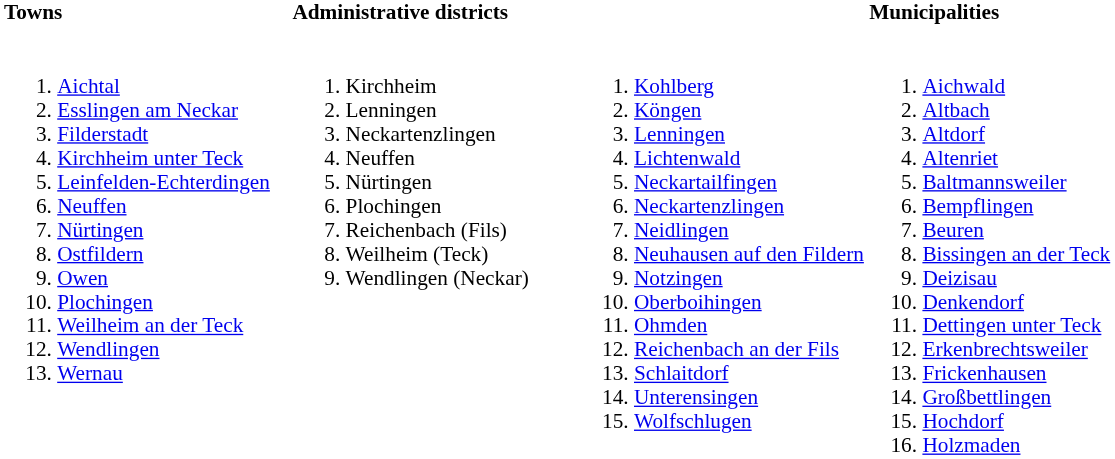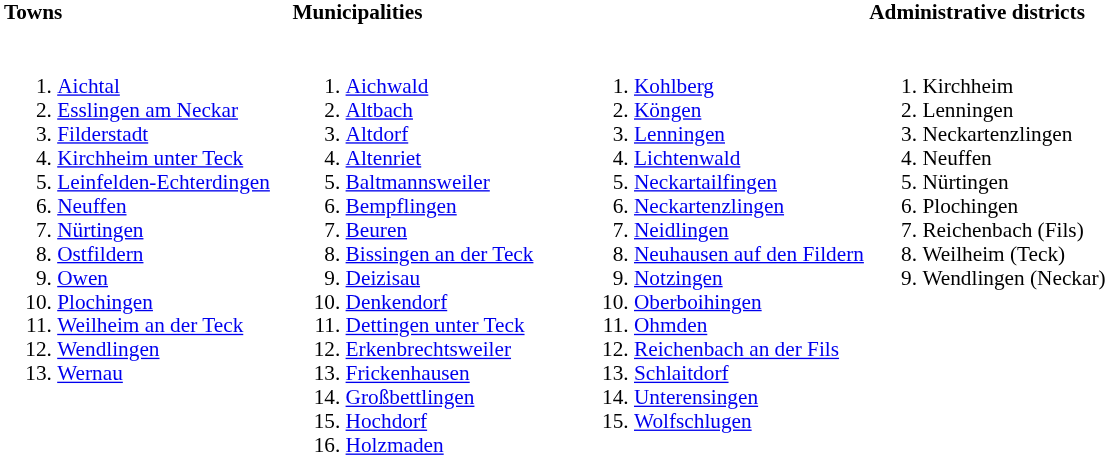columns swapped: (934, 11) <-> (400, 11)
